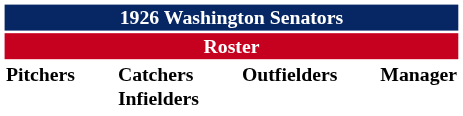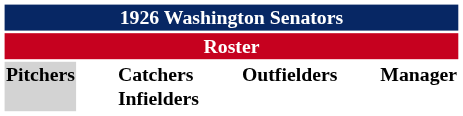(40, 74) no background -> (40, 74) lightgrey background
